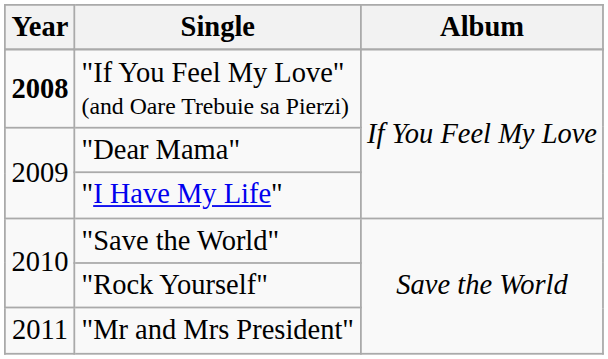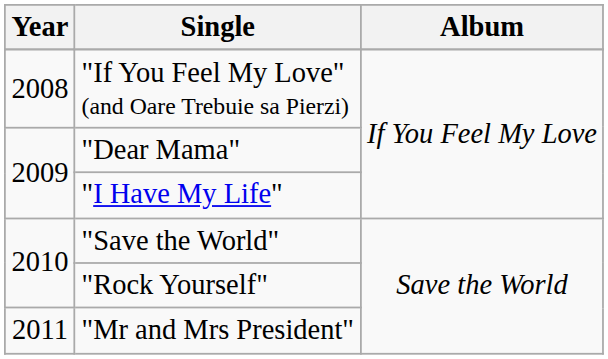(40, 88) bold -> (40, 88) normal
